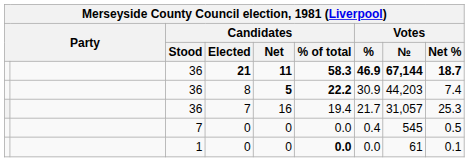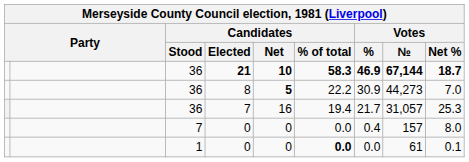(285, 71) 11 -> (285, 71) 10
(340, 90) bold -> (340, 90) normal
(404, 90) 44,203 -> (404, 90) 44,273
(453, 90) 7.4 -> (453, 90) 7.0
(413, 128) 545 -> (413, 128) 157
(453, 128) 0.5 -> (453, 128) 8.0
